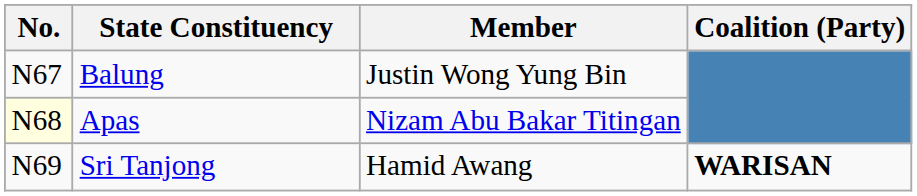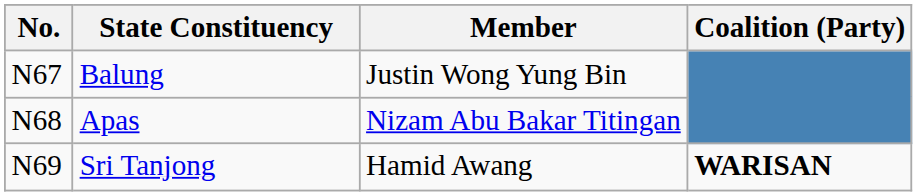(37, 119) lightyellow background -> (37, 119) no background
